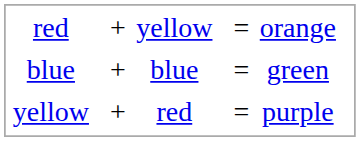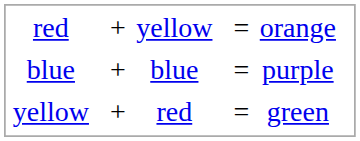(298, 70) green -> (298, 70) purple
(298, 112) purple -> (298, 112) green
